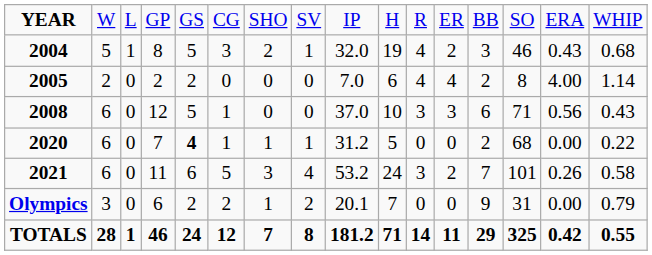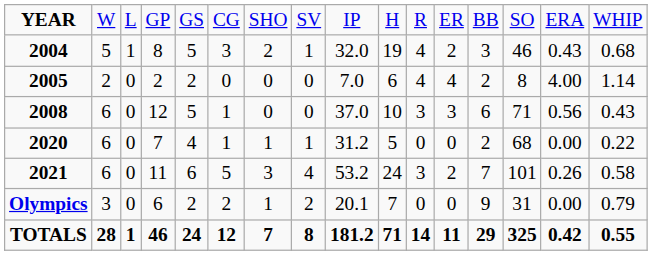(192, 142) bold -> (192, 142) normal
